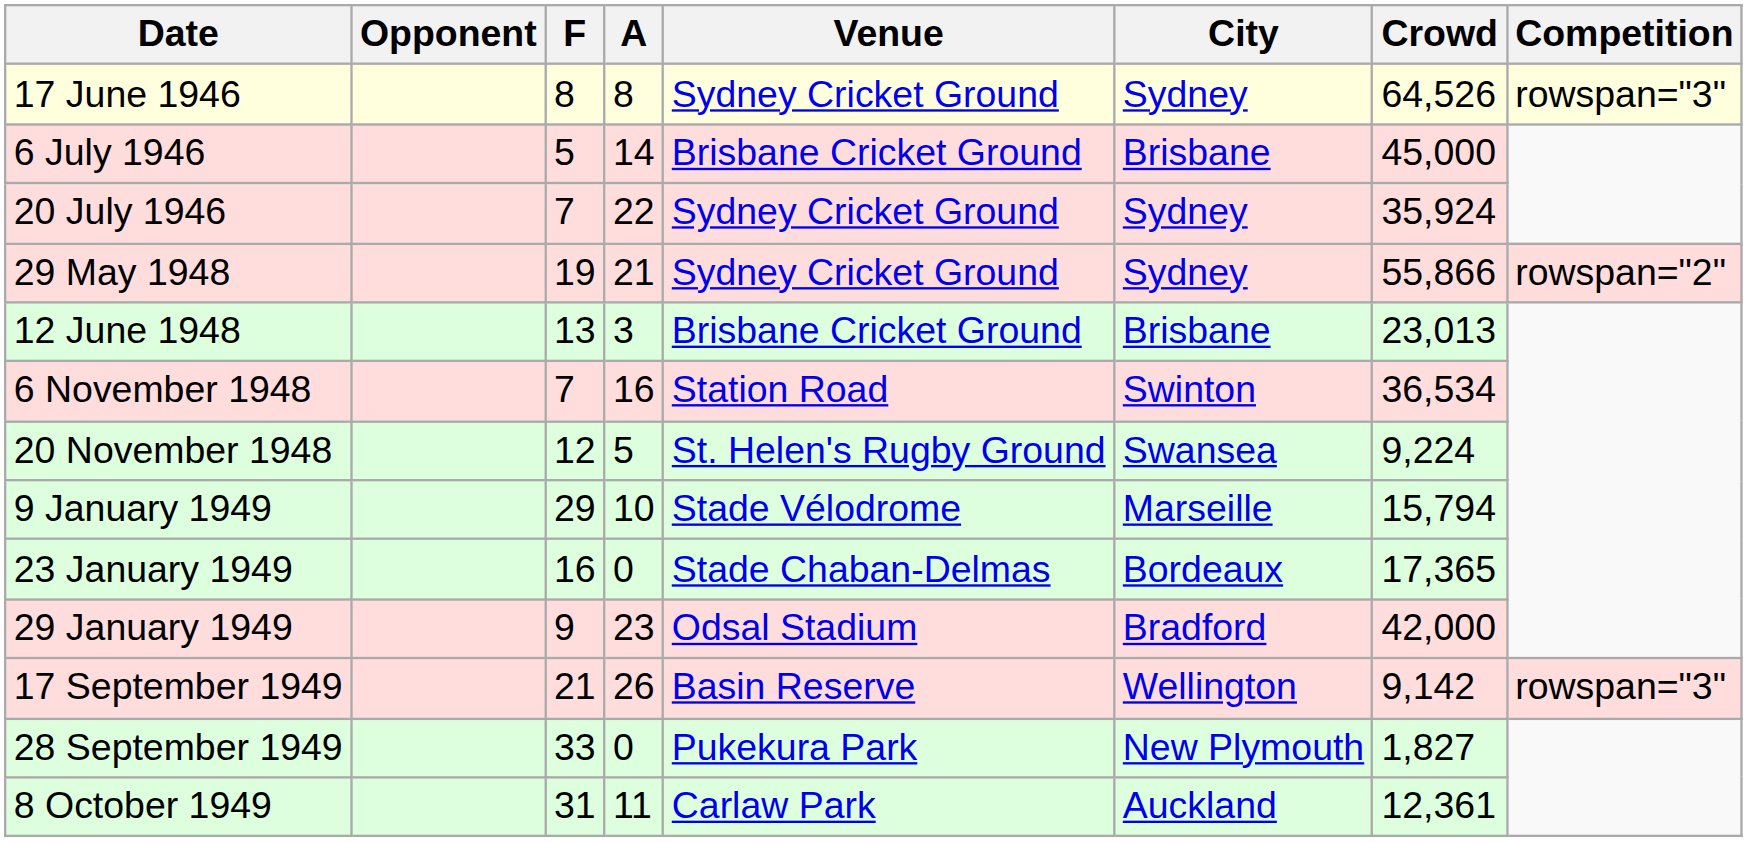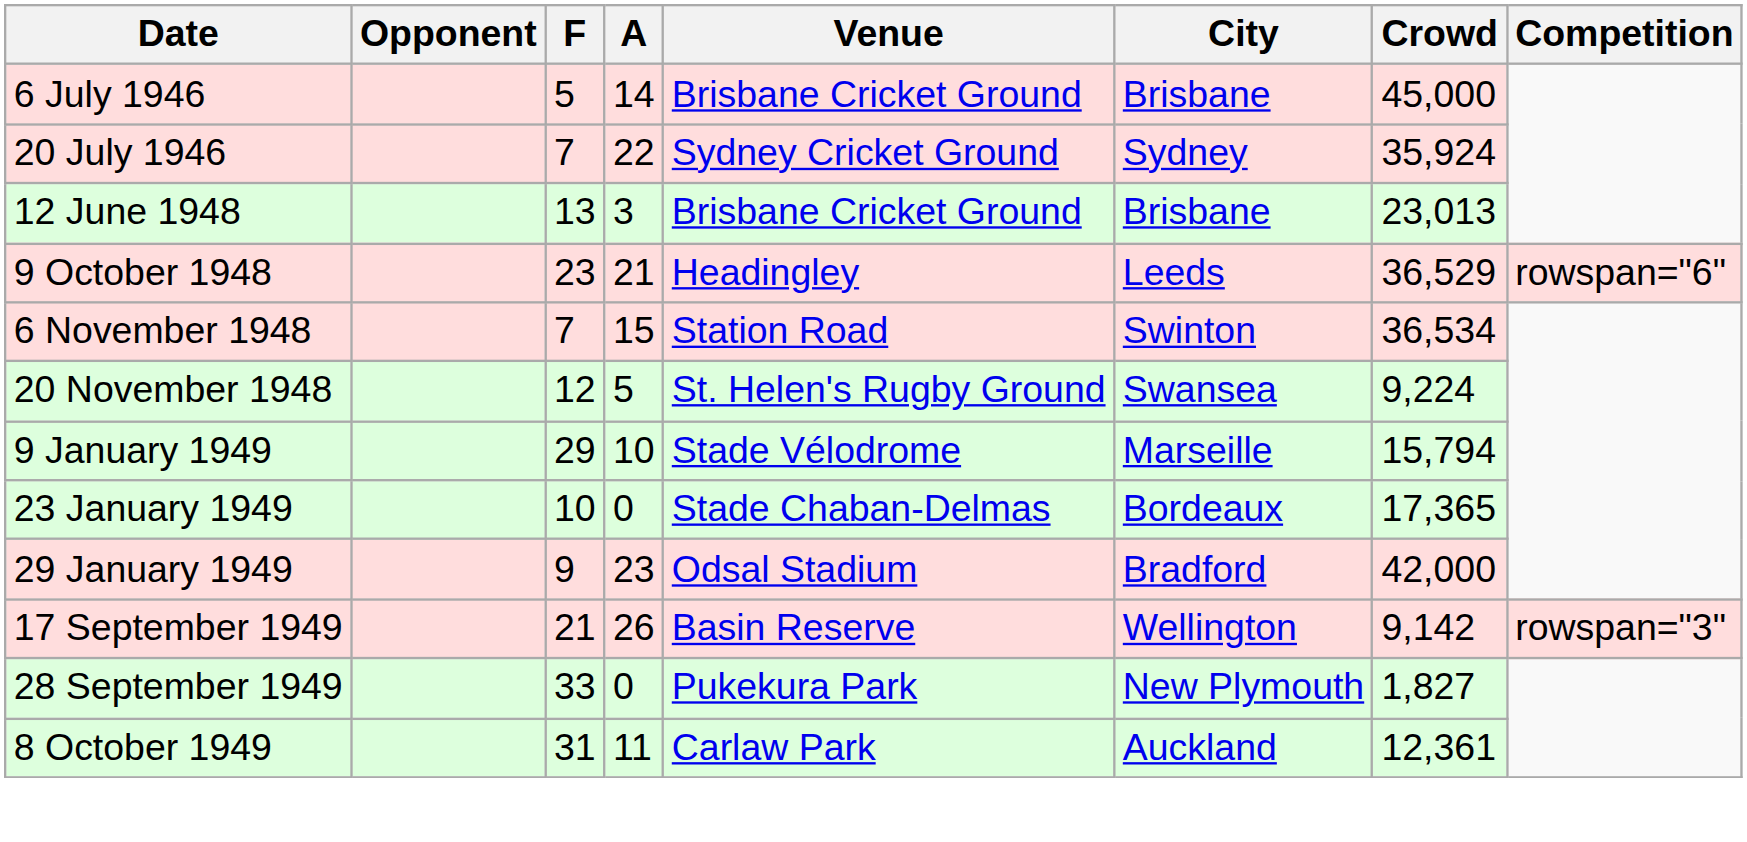- row: (127, 93)
- row: (122, 271)
+ row: (143, 271)
(634, 390) 16 -> (634, 331) 15
(575, 568) 16 -> (575, 509) 10
